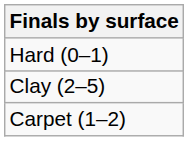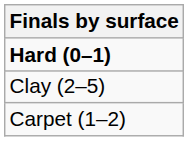(59, 54) normal -> (60, 54) bold
